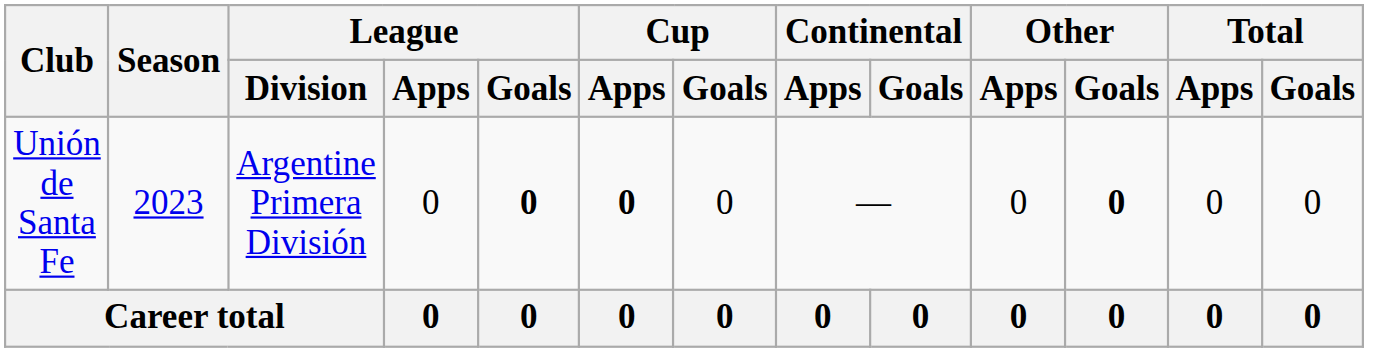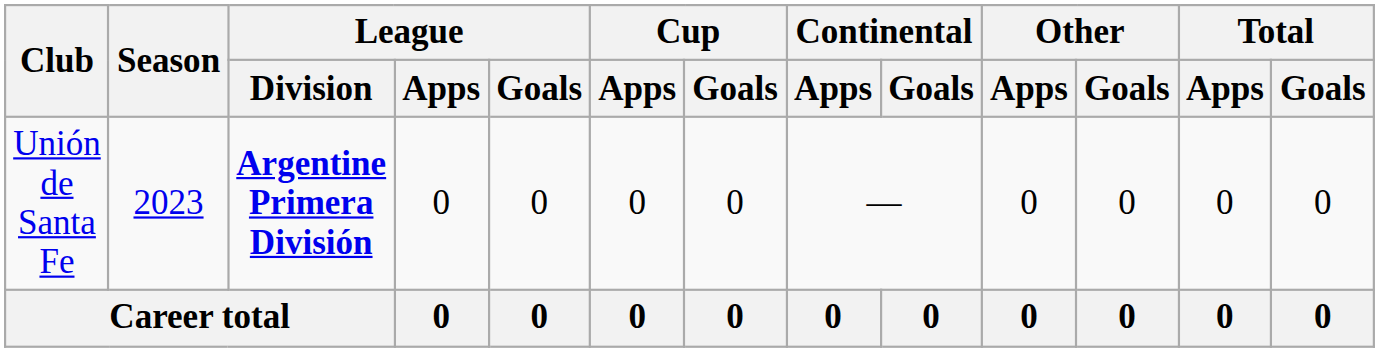(306, 202) normal -> (311, 202) bold
(529, 202) bold -> (539, 202) normal
(627, 202) bold -> (637, 202) normal
(1117, 202) bold -> (1127, 202) normal
